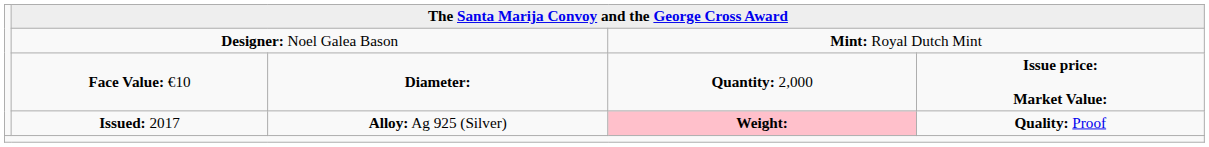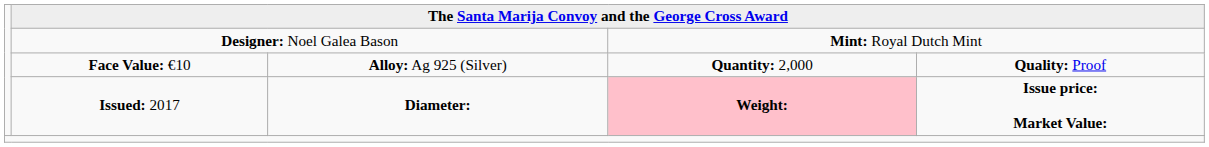(438, 81) Diameter: -> (438, 64) Alloy: Ag 925 (Silver)
(1060, 81) Issue price: Market Value: -> (1060, 64) Quality: Proof
(438, 123) Alloy: Ag 925 (Silver) -> (438, 105) Diameter:
(1060, 123) Quality: Proof -> (1060, 105) Issue price: Market Value:
